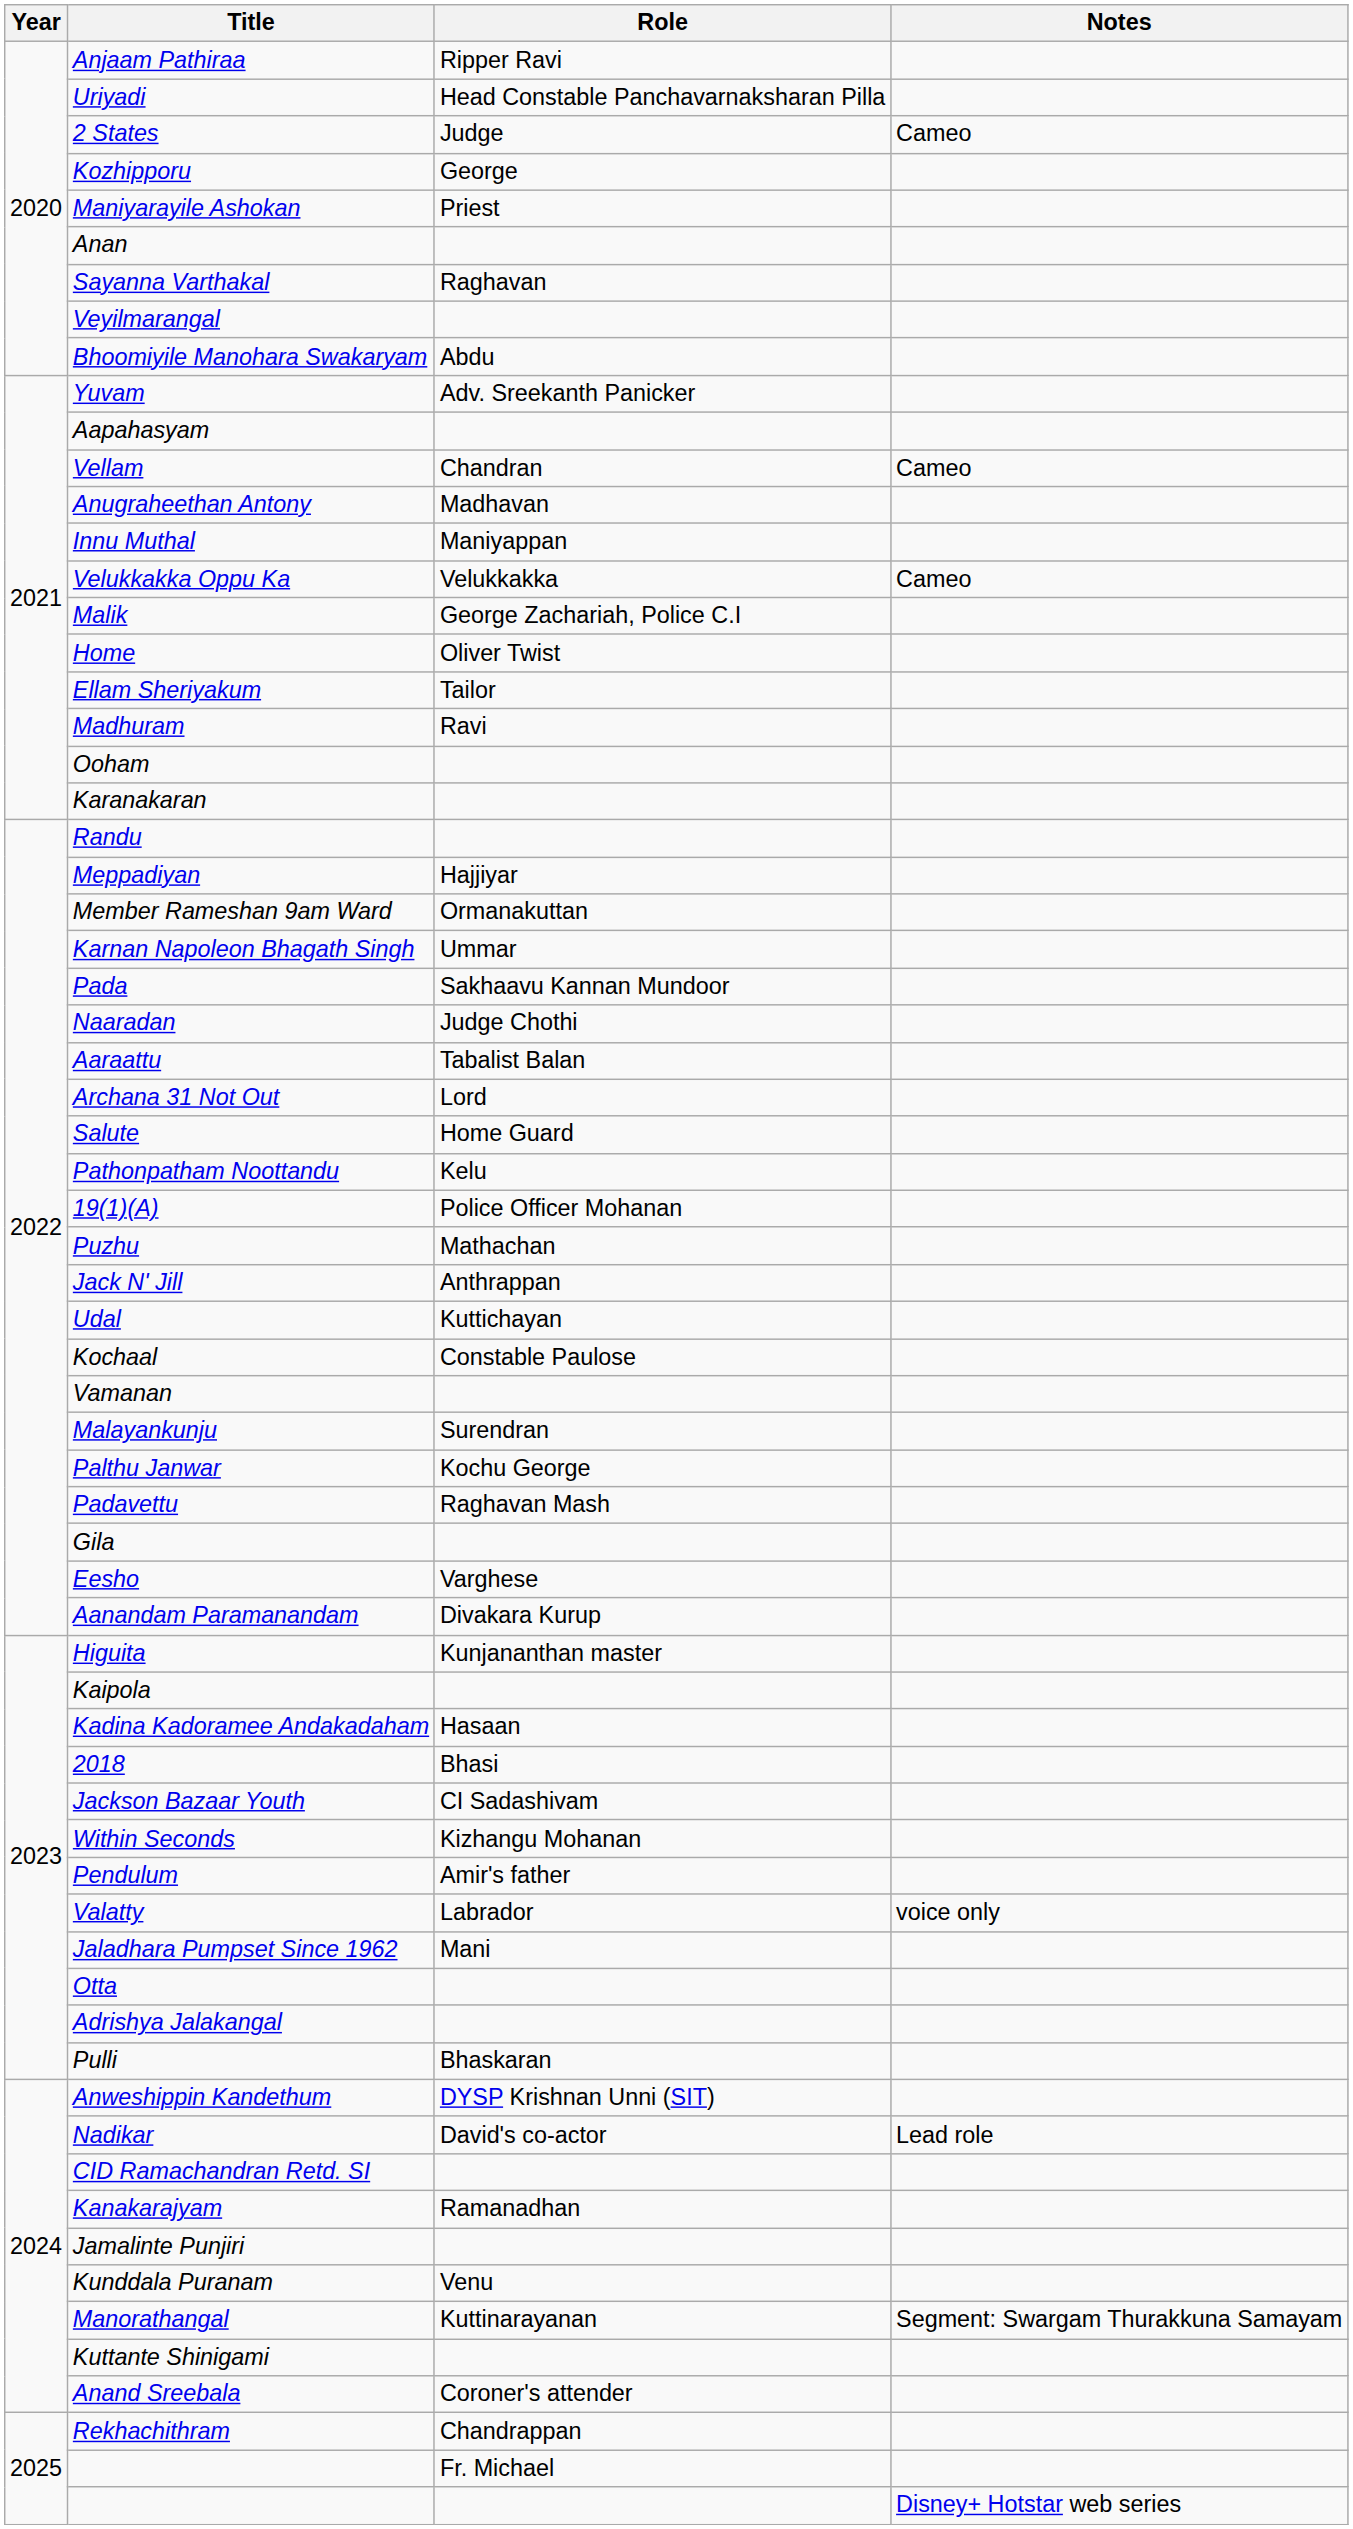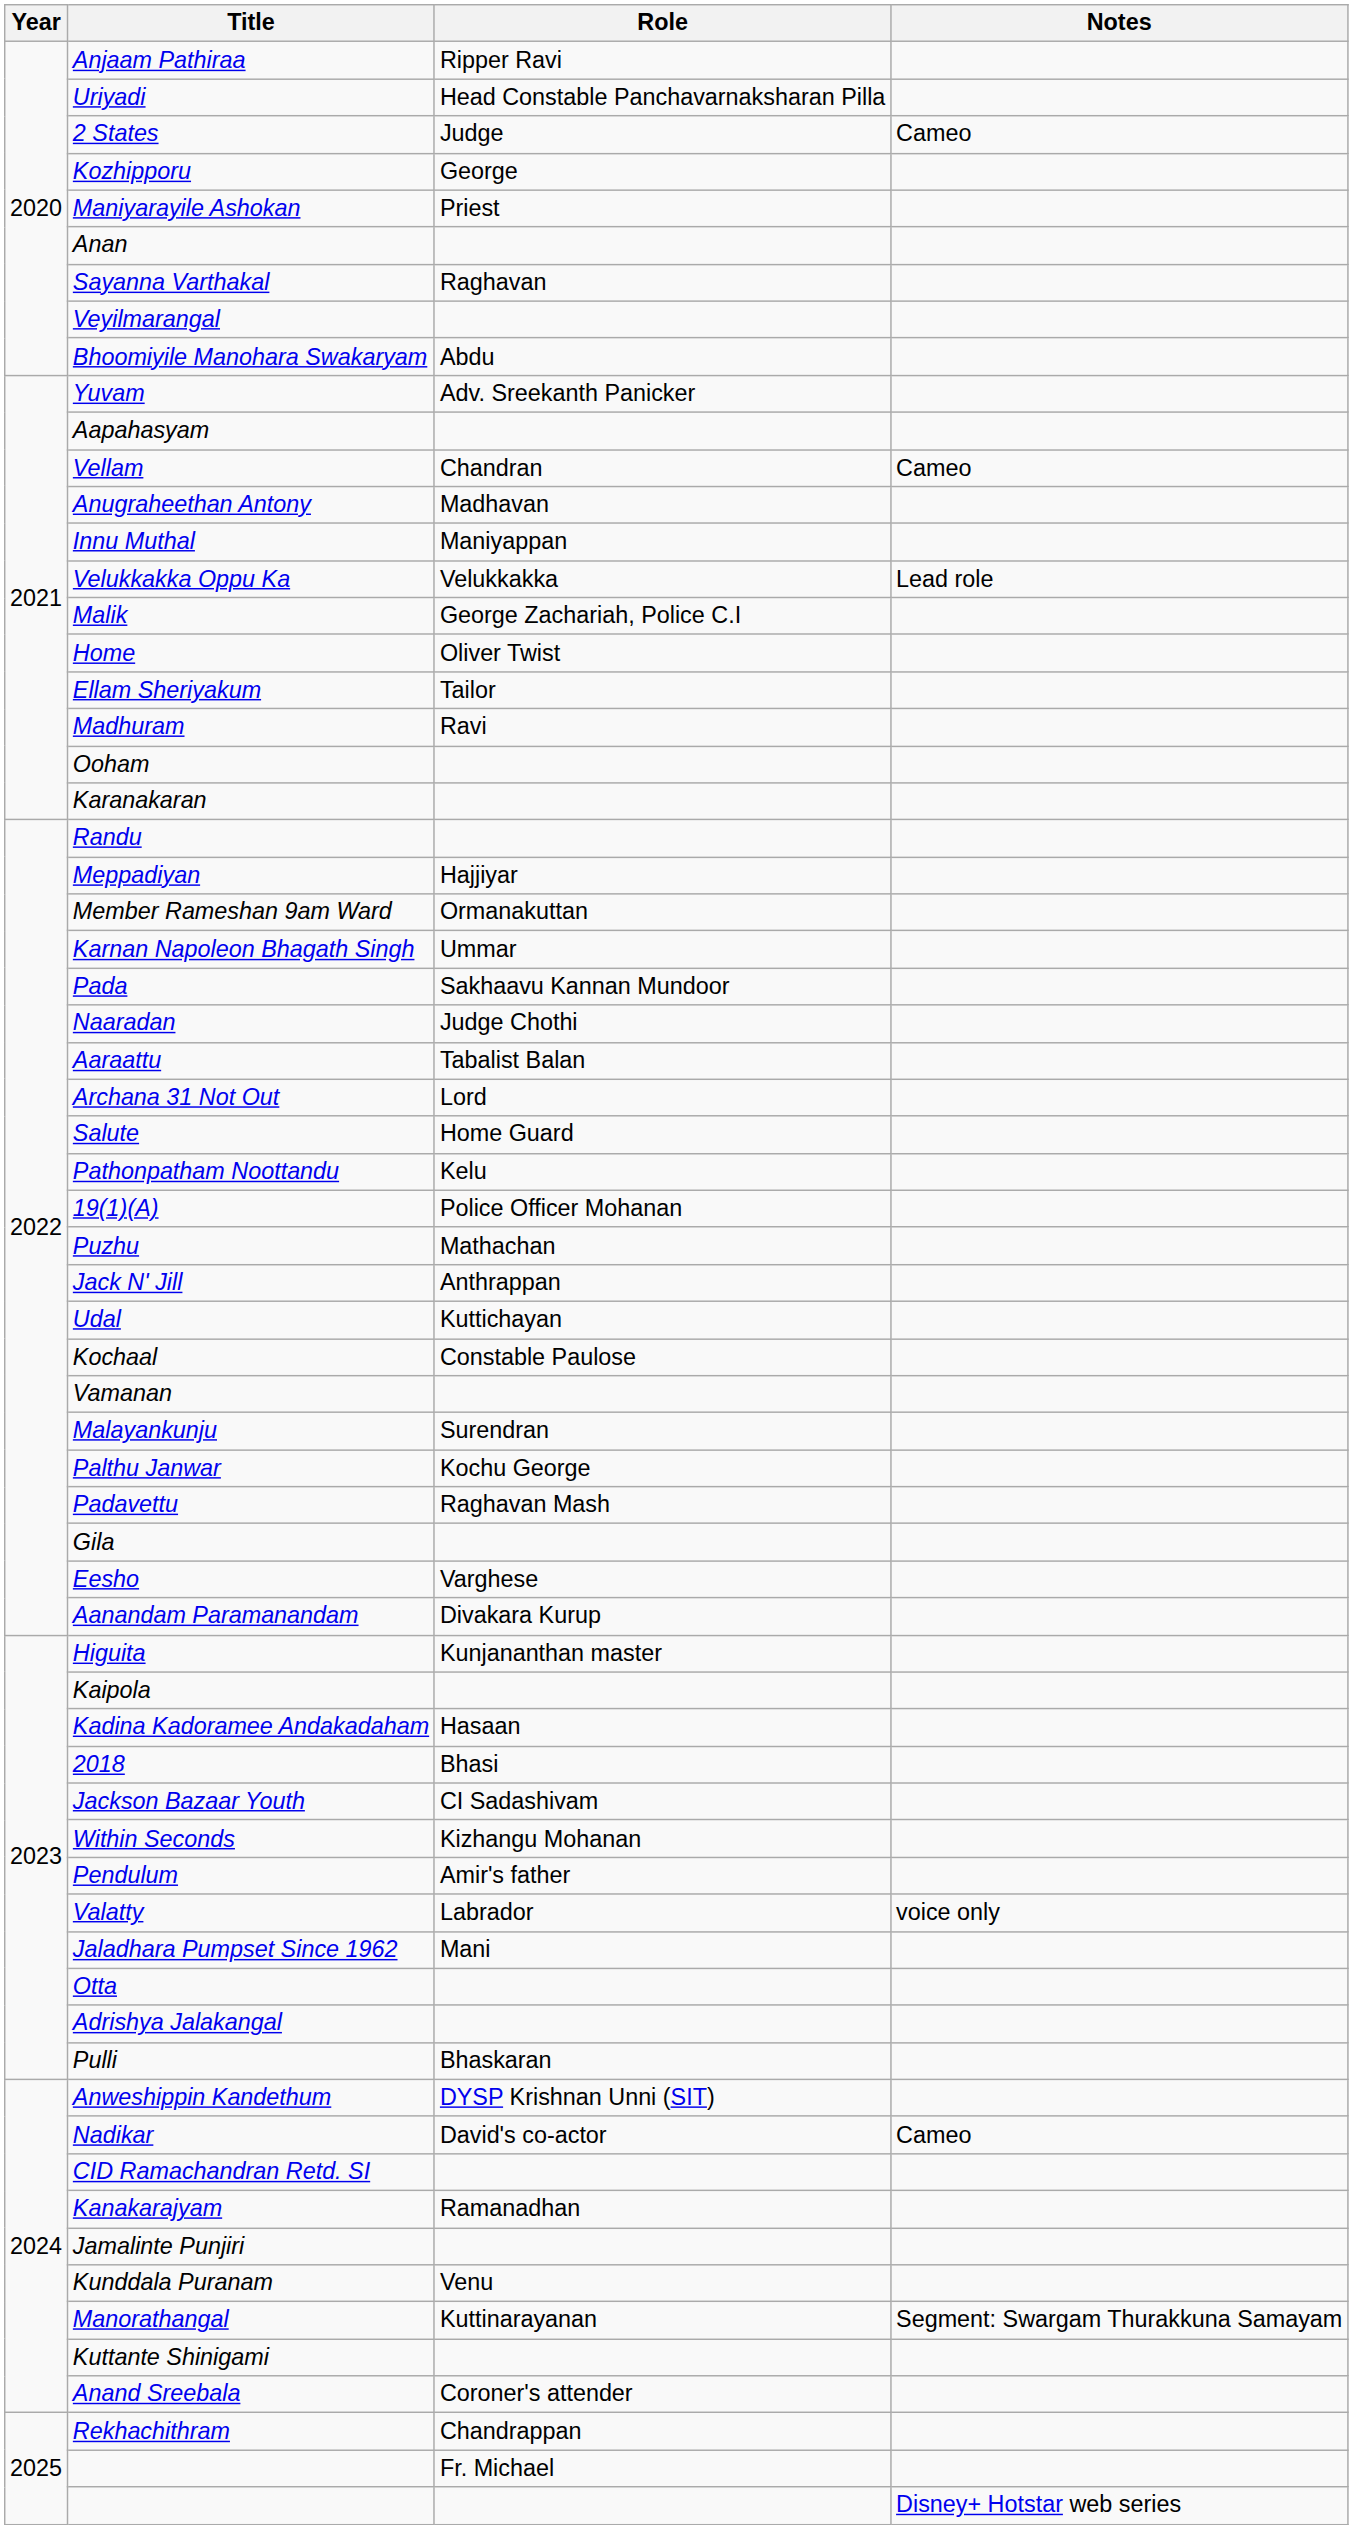(934, 578) Cameo -> (945, 578) Lead role
(945, 2134) Lead role -> (934, 2134) Cameo
